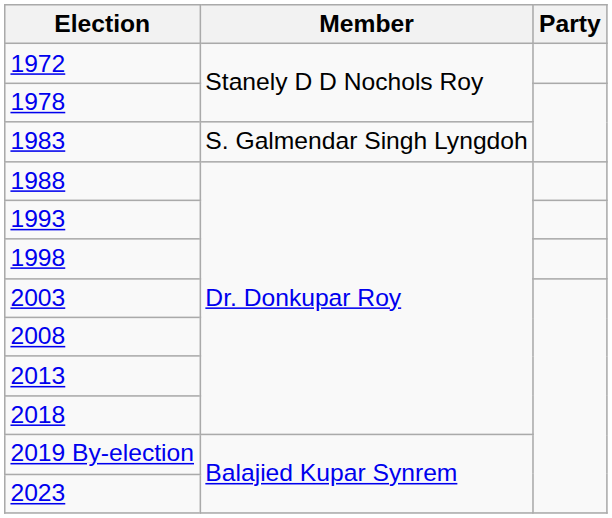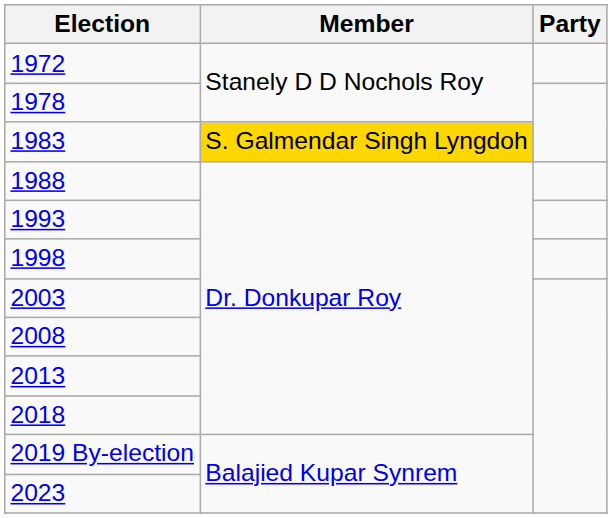(367, 141) no background -> (367, 141) gold background
